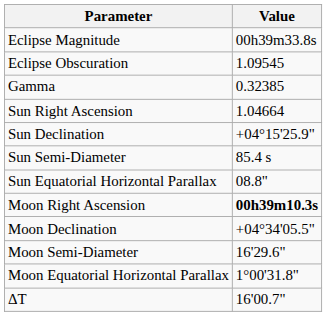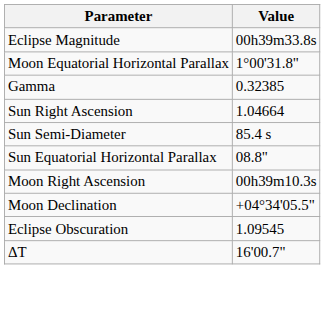rows swapped: (68, 63) <-> (118, 275)
- row: (56, 134)
(277, 205) bold -> (276, 181) normal
- row: (73, 252)
